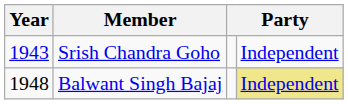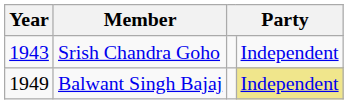(29, 83) 1948 -> (29, 83) 1949
